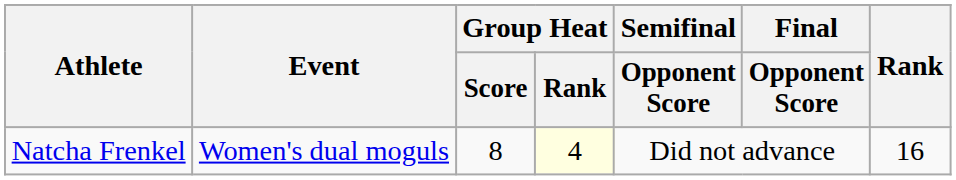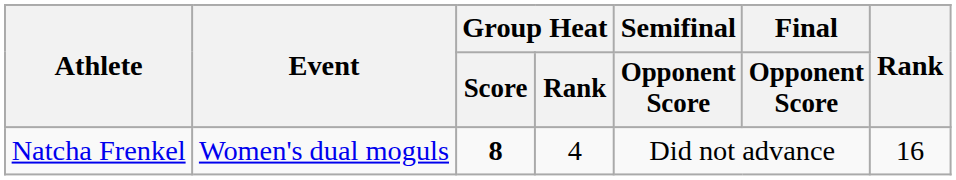(495, 150) normal -> (495, 150) bold
(575, 150) lightyellow background -> (575, 150) no background
